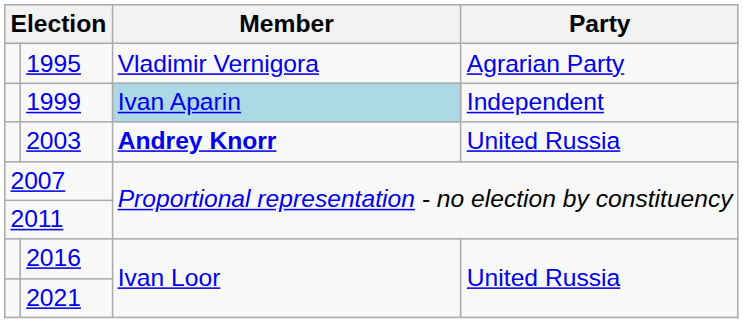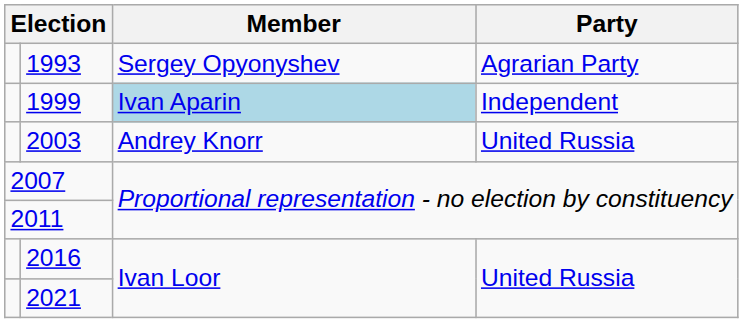+ row: (54, 63)
- row: (54, 63)
(197, 141) bold -> (190, 141) normal
